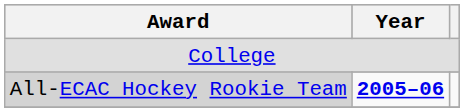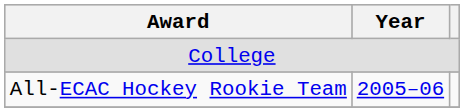(178, 90) lightgrey background -> (178, 90) no background
(400, 90) bold -> (400, 90) normal
